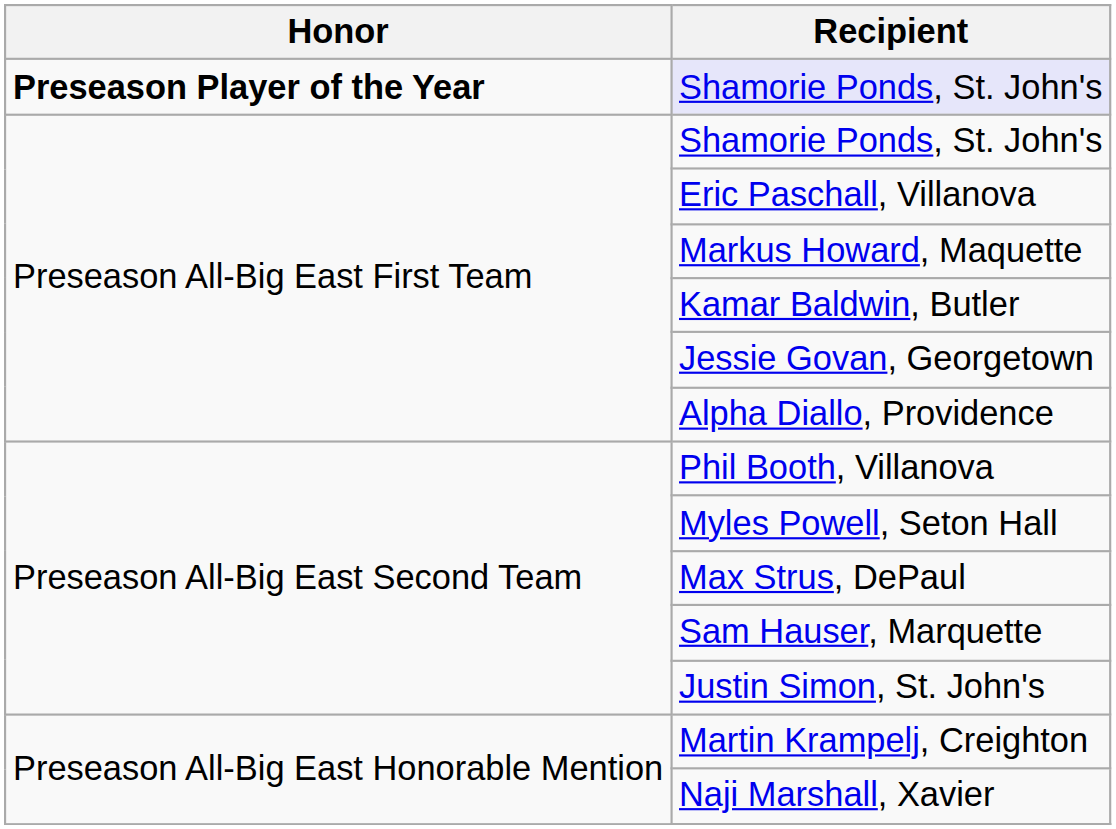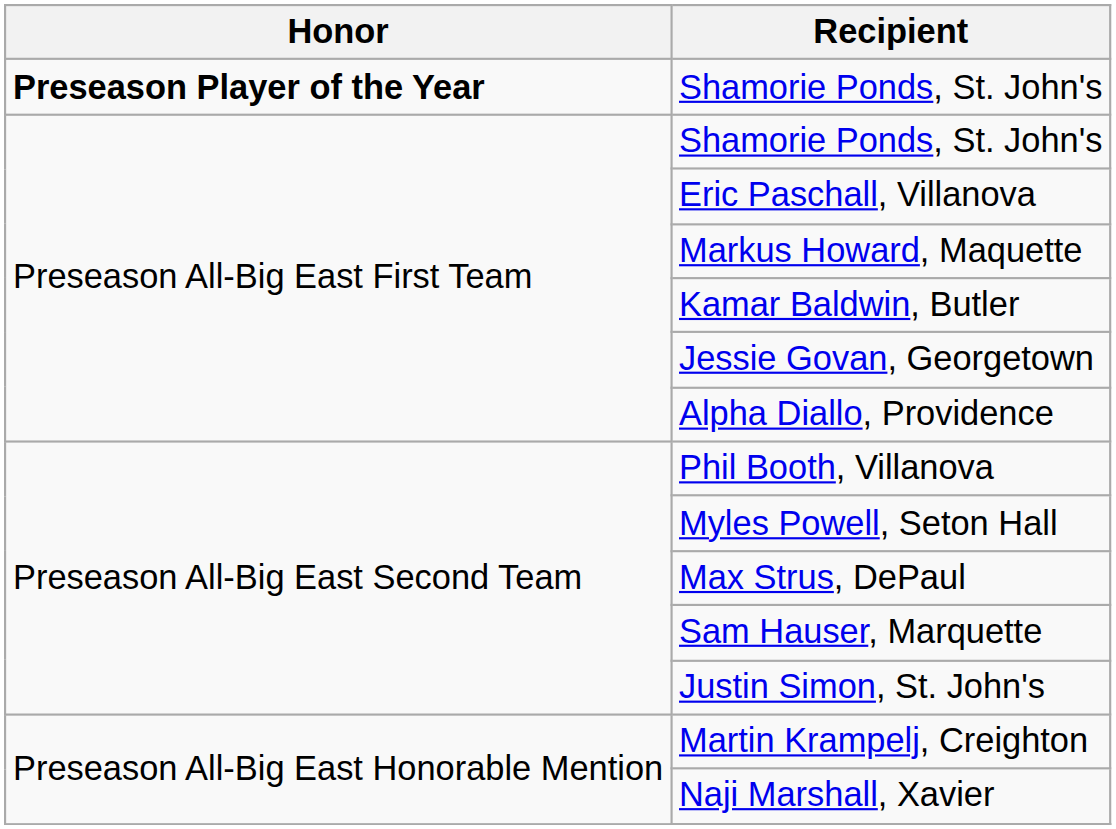(891, 86) lavender background -> (891, 86) no background
